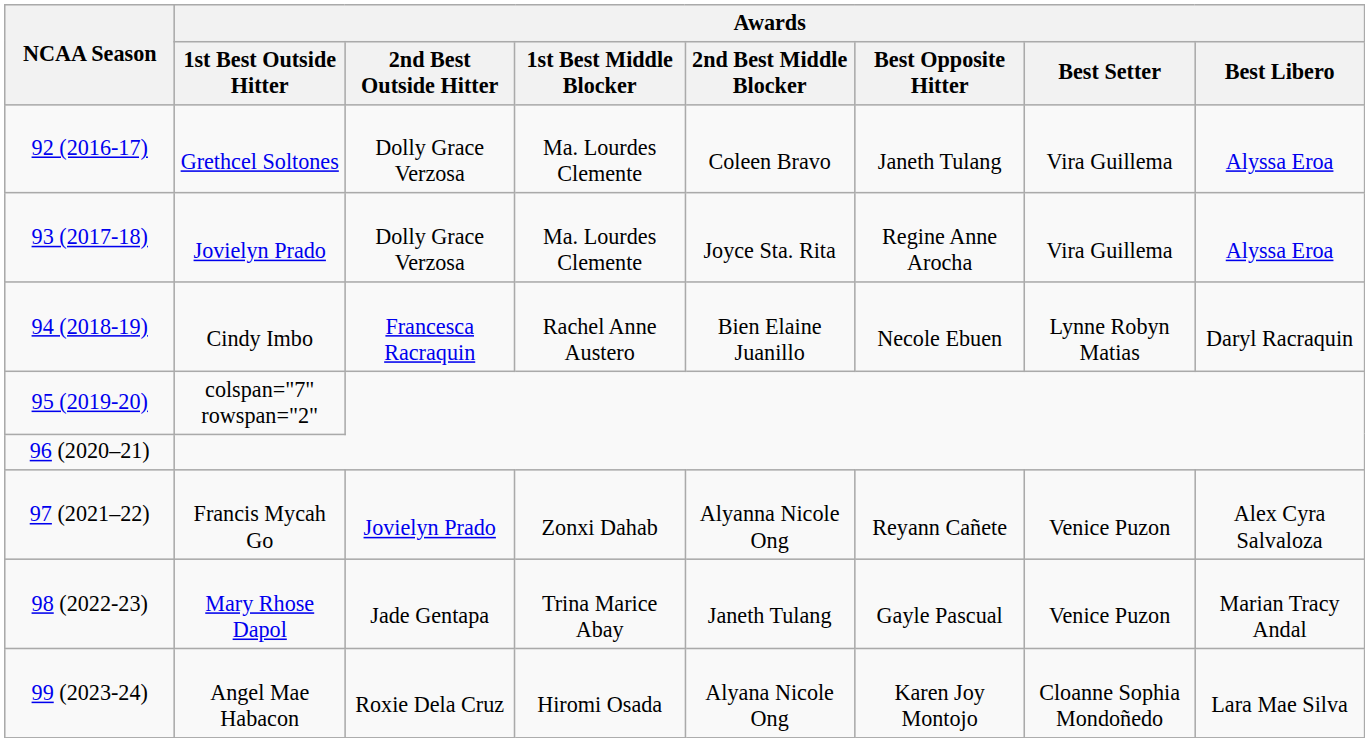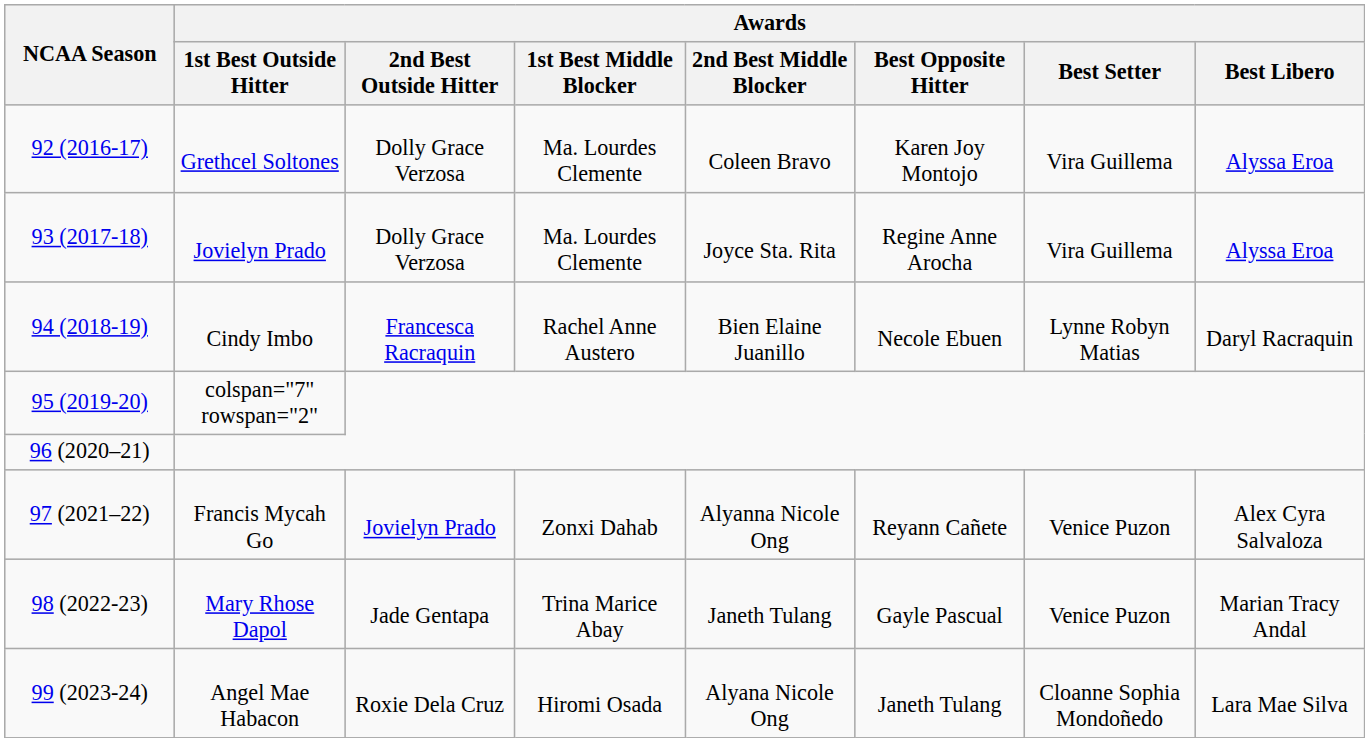(940, 161) Janeth Tulang -> (940, 161) Karen Joy Montojo
(940, 705) Karen Joy Montojo -> (940, 705) Janeth Tulang
